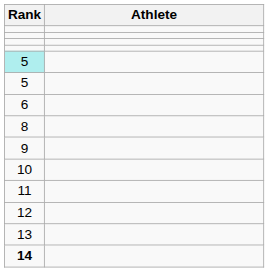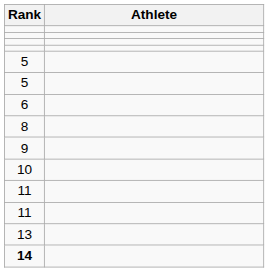(25, 61) paleturquoise background -> (25, 61) no background
(25, 212) 12 -> (25, 212) 11
